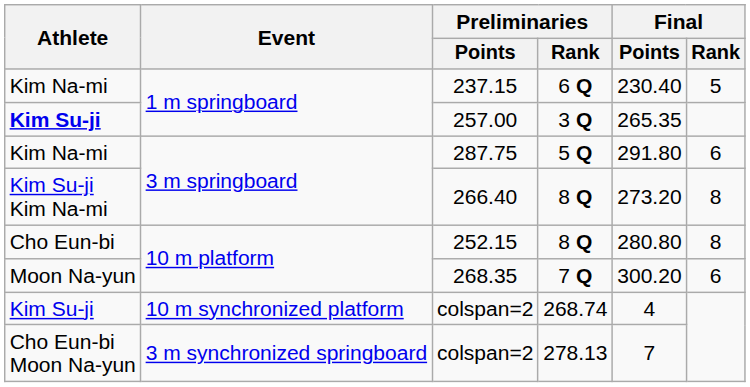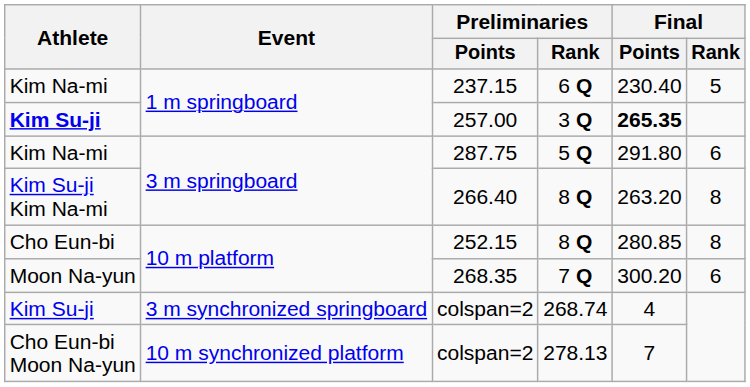(649, 120) normal -> (649, 120) bold
(649, 198) 273.20 -> (649, 198) 263.20
(649, 243) 280.80 -> (649, 243) 280.85
(275, 309) 10 m synchronized platform -> (286, 309) 3 m synchronized springboard
(286, 354) 3 m synchronized springboard -> (275, 354) 10 m synchronized platform
